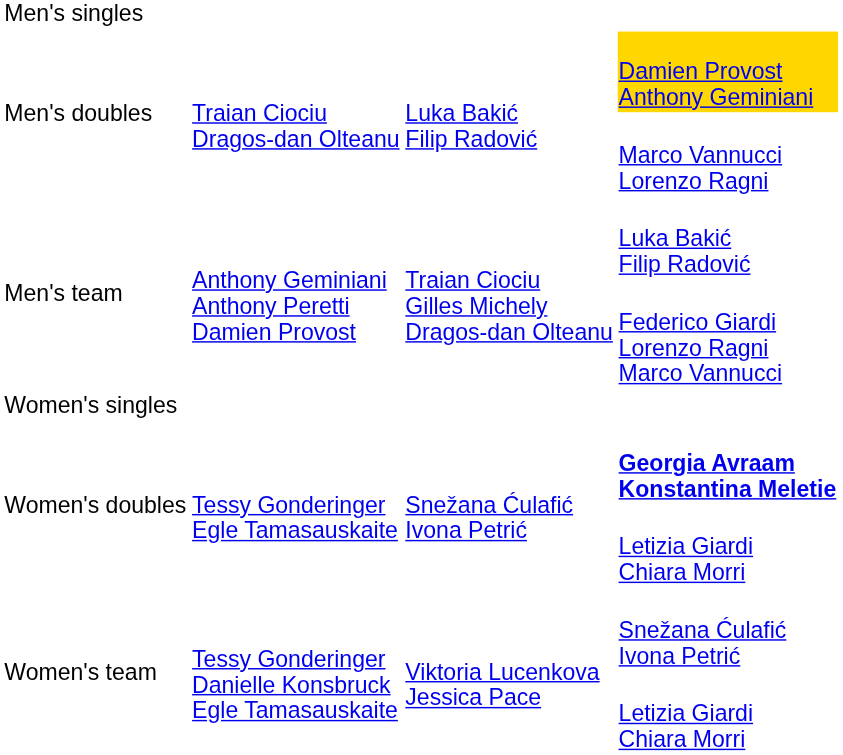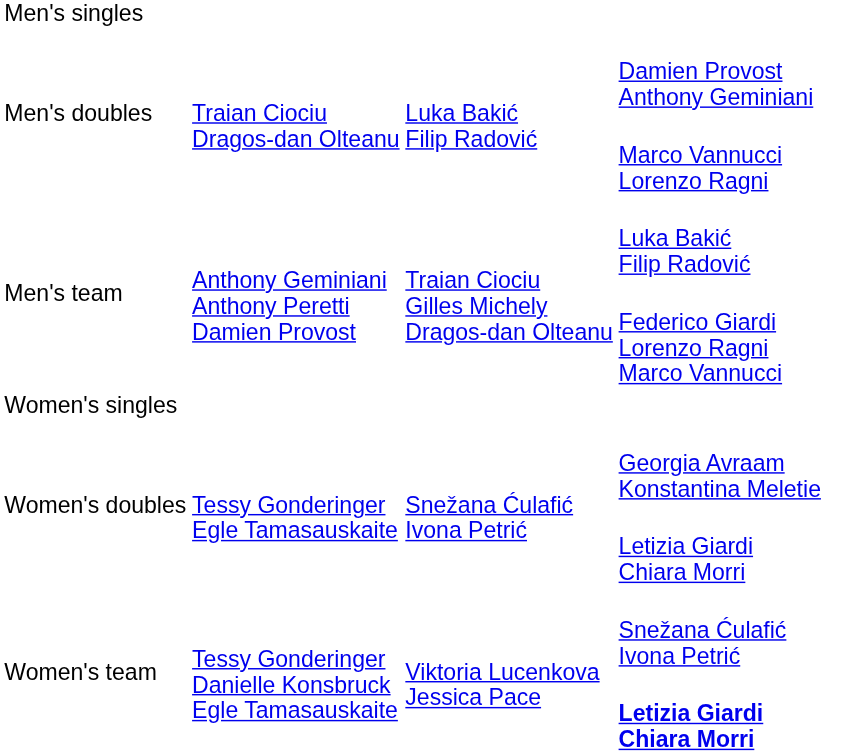(716, 84) gold background -> (716, 84) no background
(727, 476) bold -> (720, 476) normal
(686, 726) normal -> (691, 726) bold
